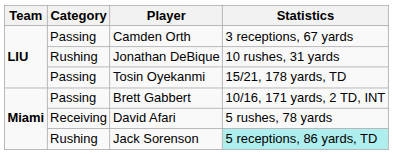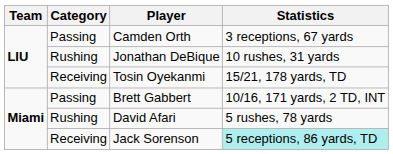(73, 77) Passing -> (79, 77) Receiving
(79, 118) Receiving -> (74, 118) Rushing
(74, 139) Rushing -> (79, 139) Receiving
